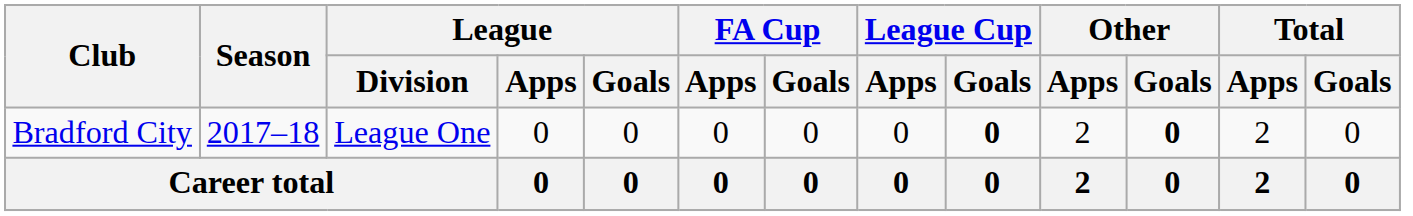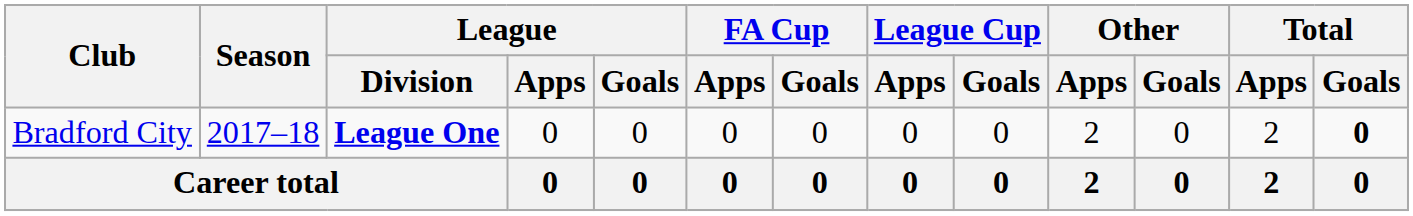(412, 132) normal -> (417, 132) bold
(992, 132) bold -> (1001, 132) normal
(1172, 132) bold -> (1181, 132) normal
(1352, 132) normal -> (1361, 132) bold
